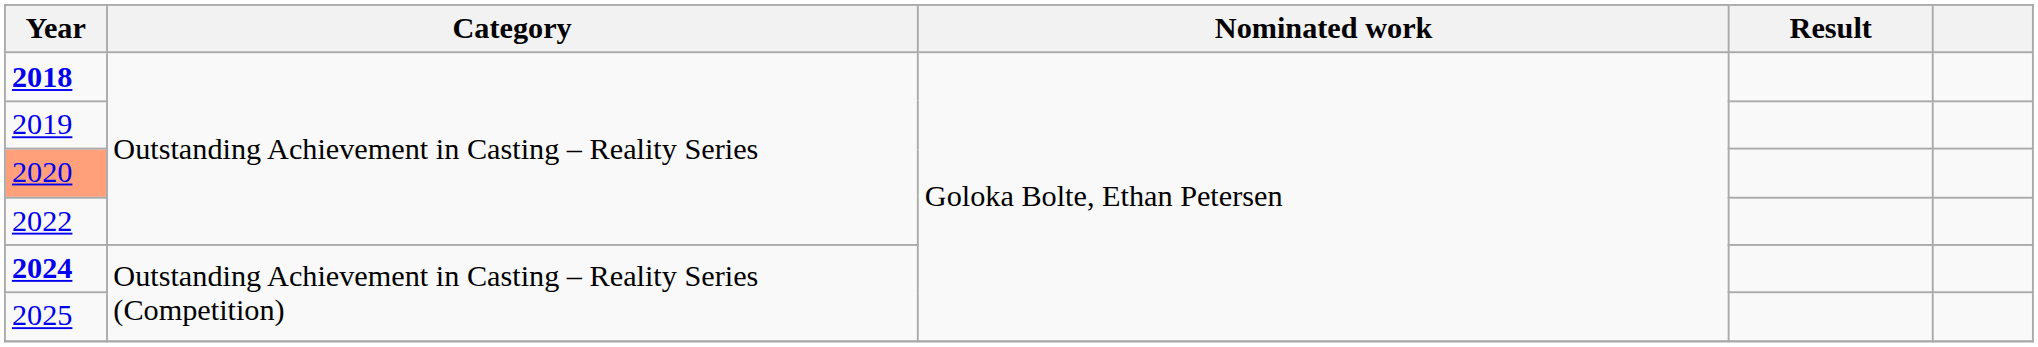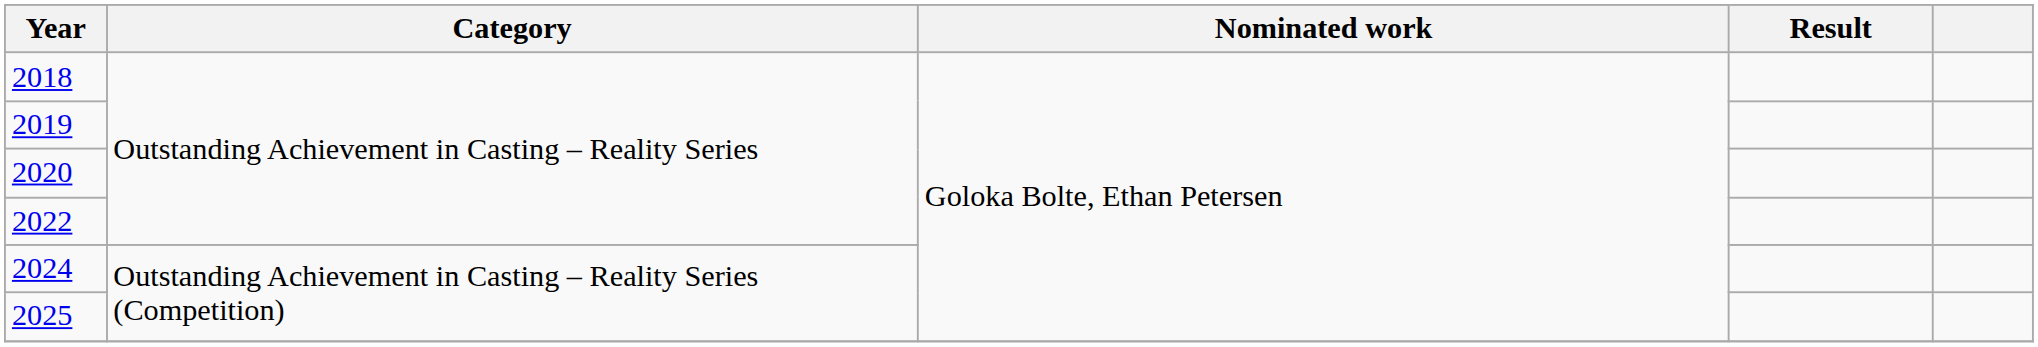(42, 76) bold -> (42, 76) normal
(42, 172) lightsalmon background -> (42, 172) no background
(42, 268) bold -> (42, 268) normal
